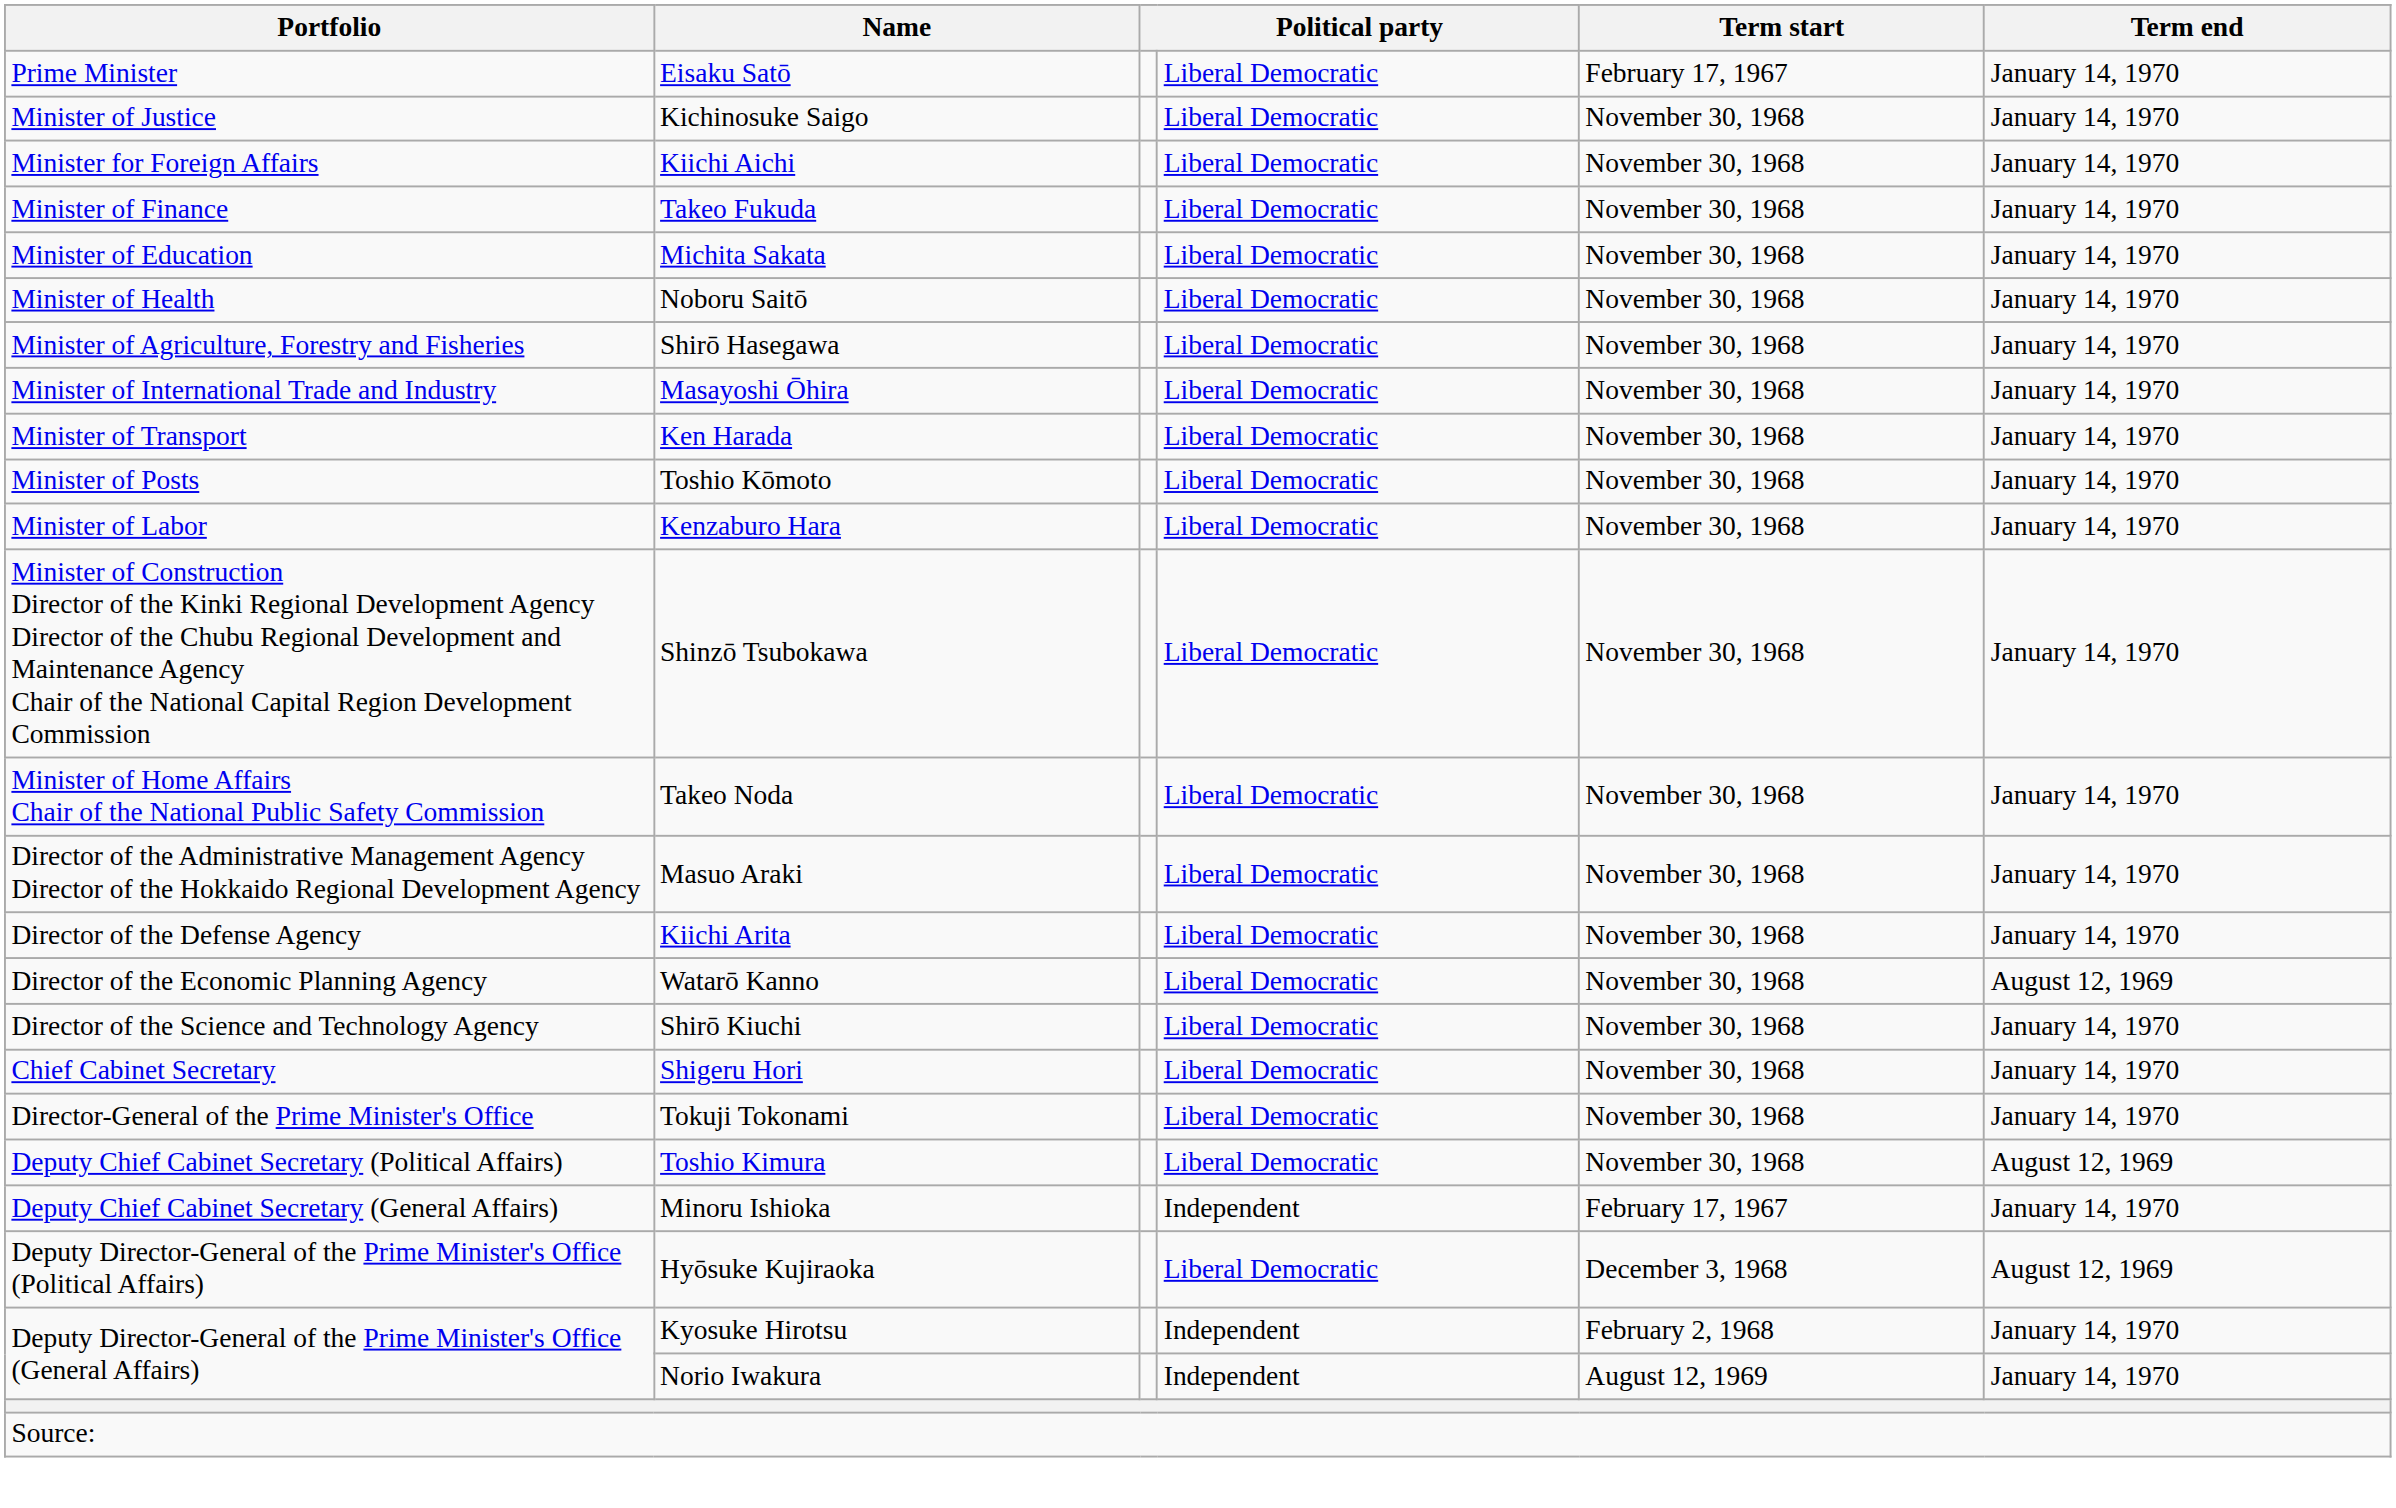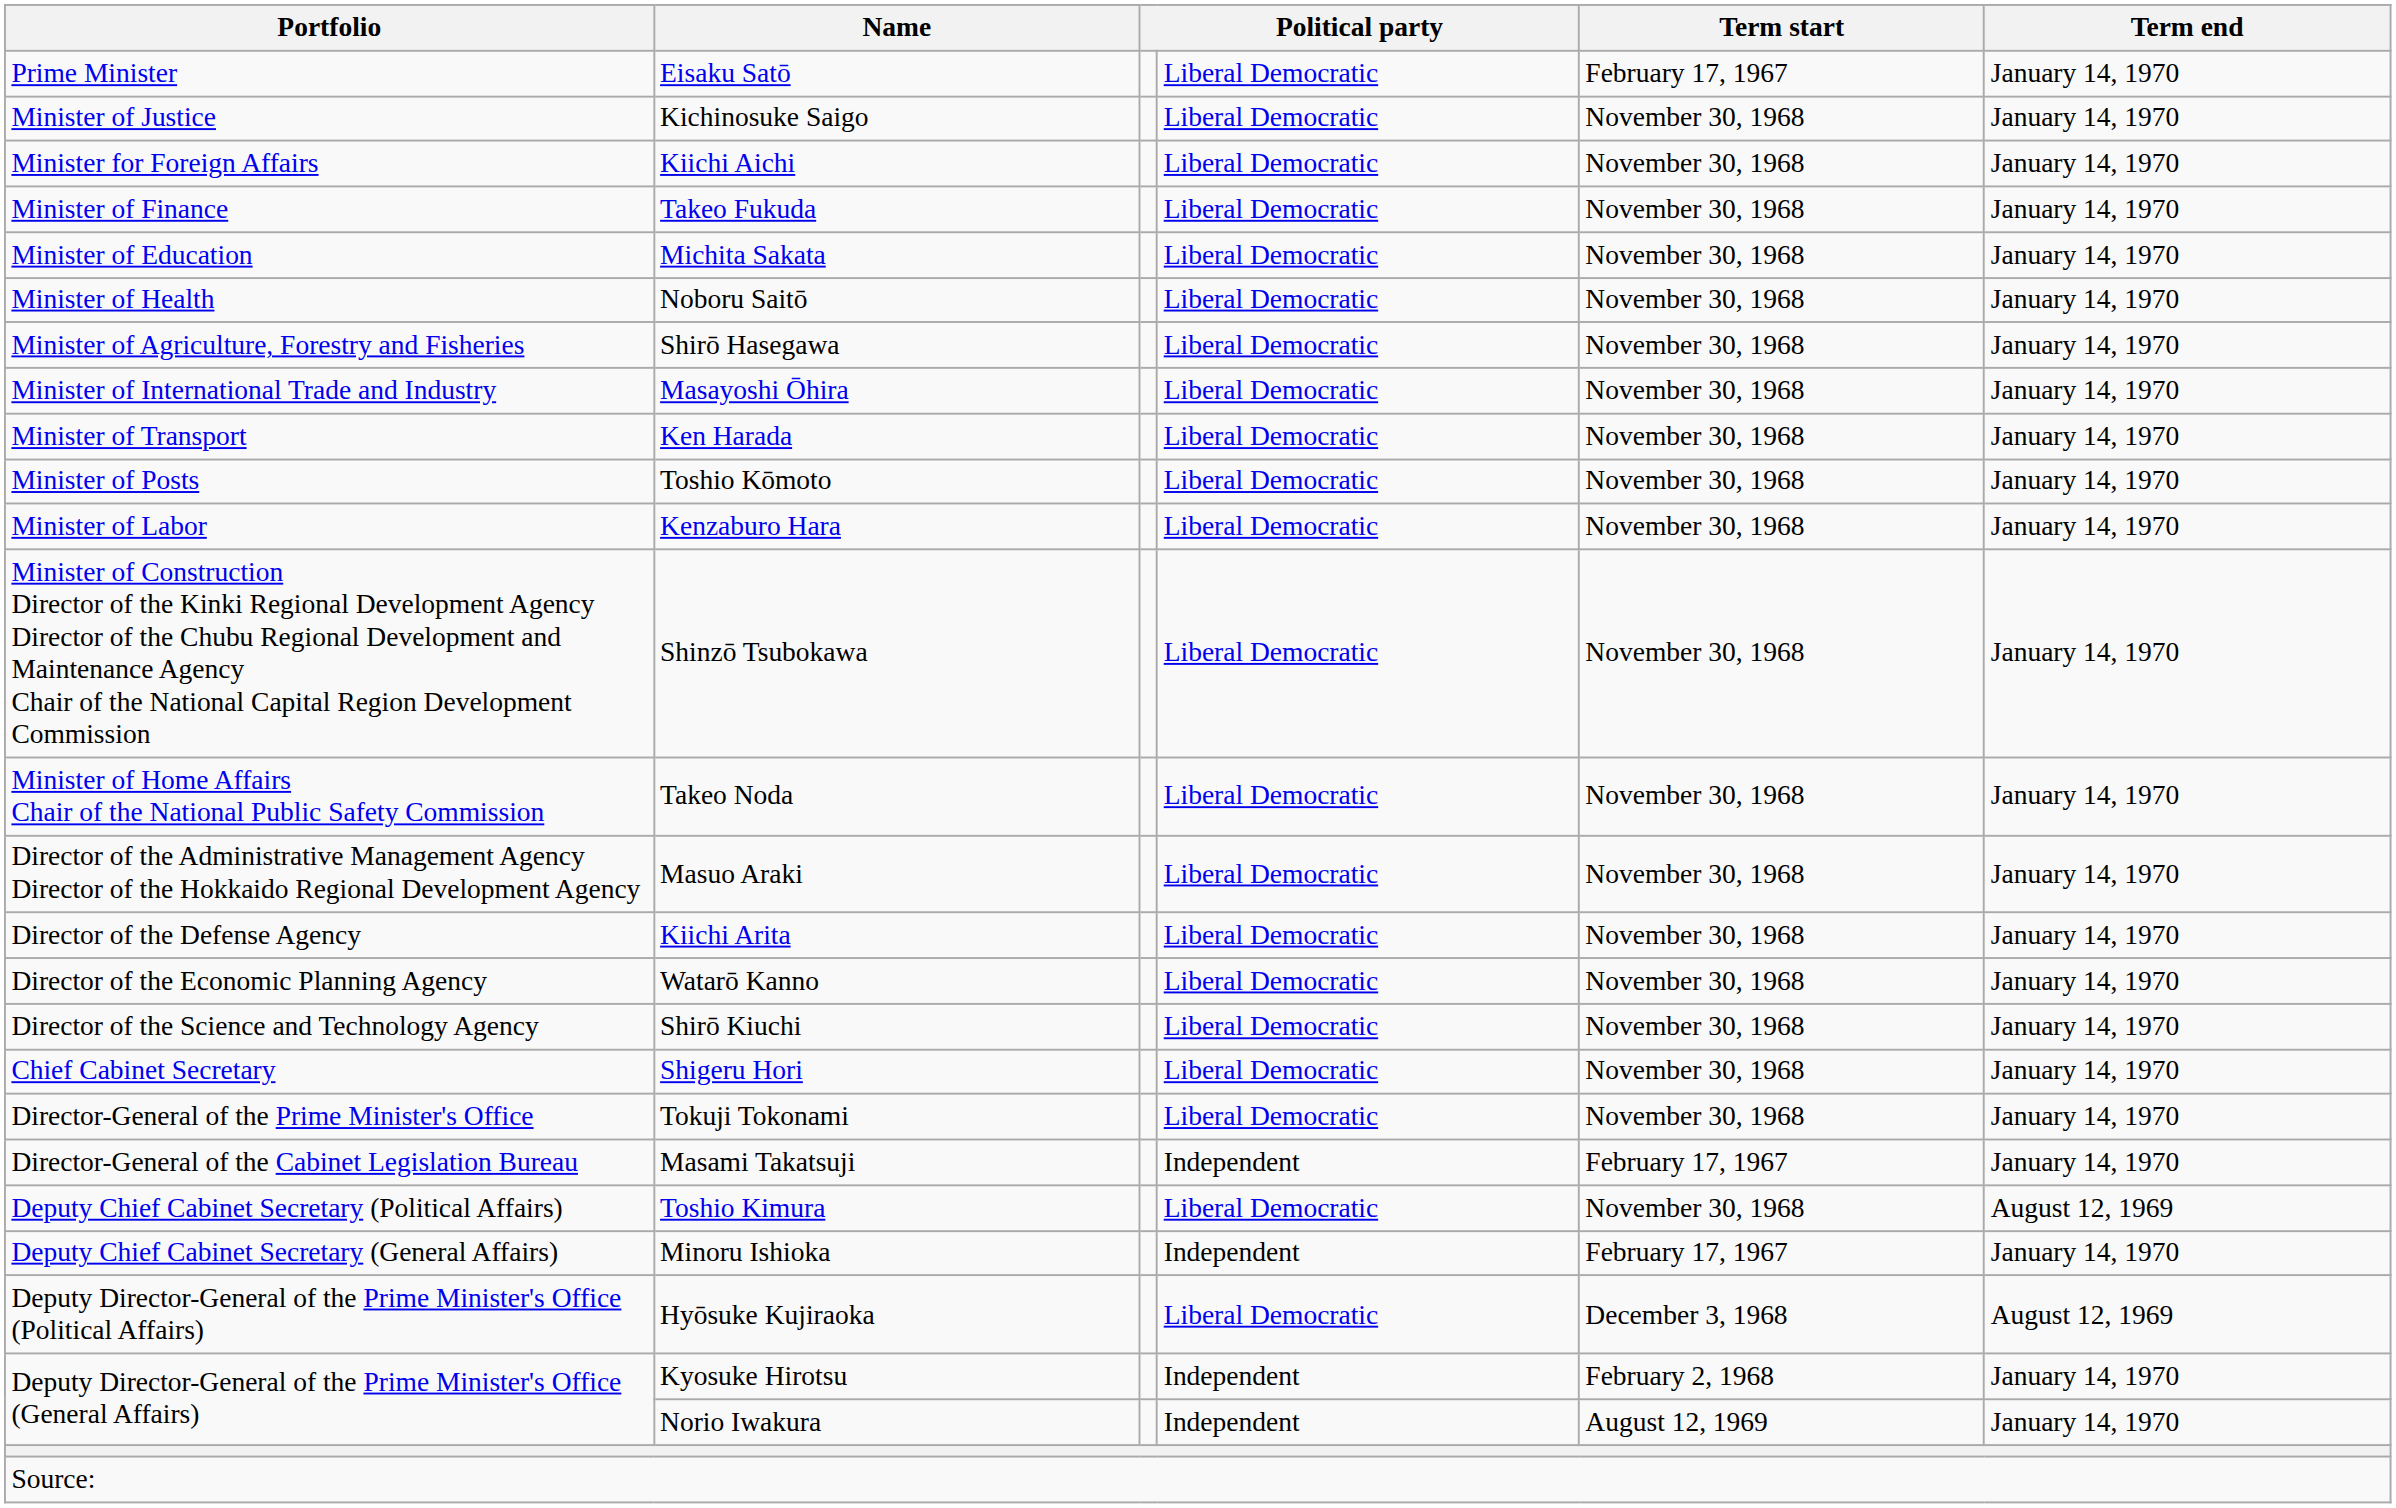(2082, 980) August 12, 1969 -> (2085, 980) January 14, 1970
+ row: (758, 1162)
